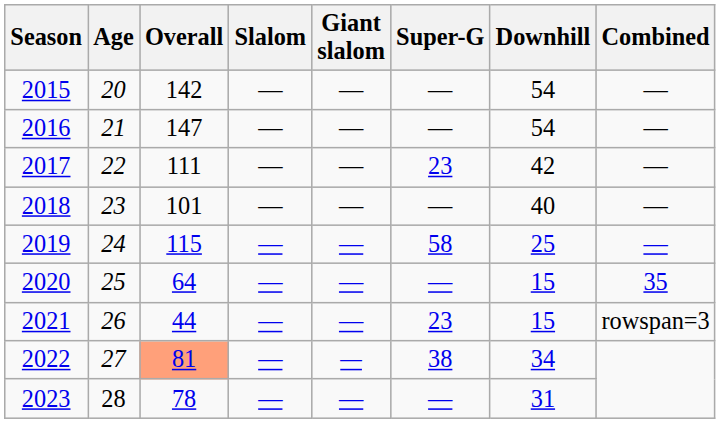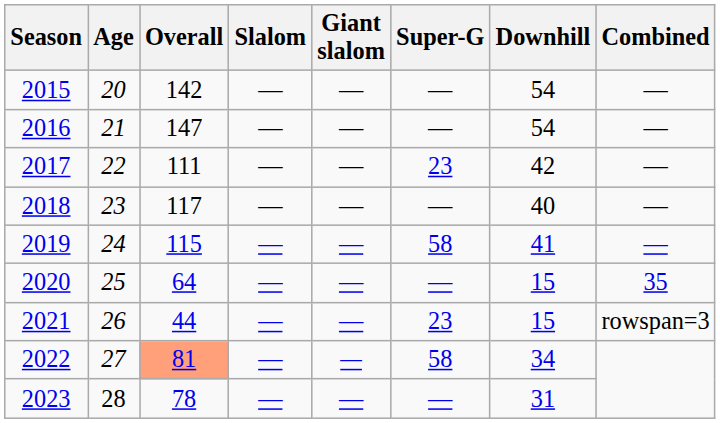(184, 205) 101 -> (184, 205) 117
(543, 243) 25 -> (543, 243) 41
(440, 359) 38 -> (440, 359) 58
